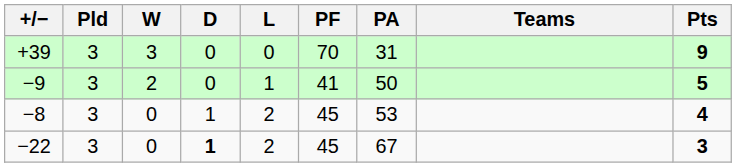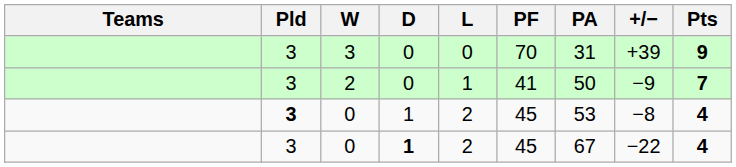columns swapped: (544, 20) <-> (34, 20)
(702, 83) 5 -> (702, 83) 7
(93, 114) normal -> (291, 114) bold
(702, 146) 3 -> (702, 146) 4
